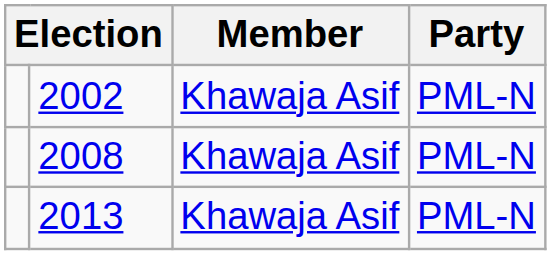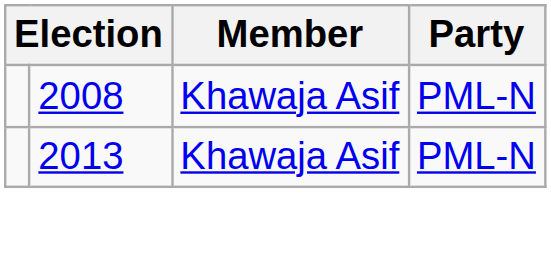- row: (81, 95)
